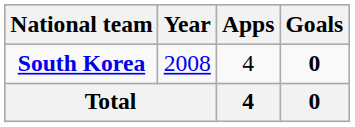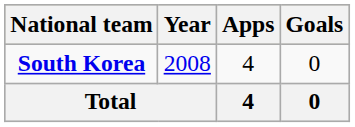(314, 63) bold -> (314, 63) normal
